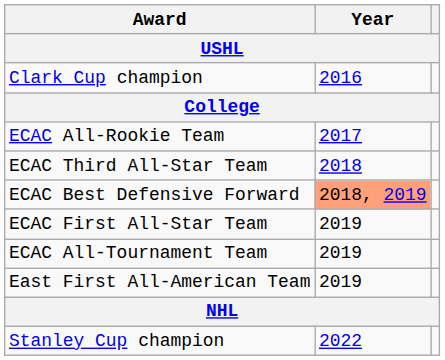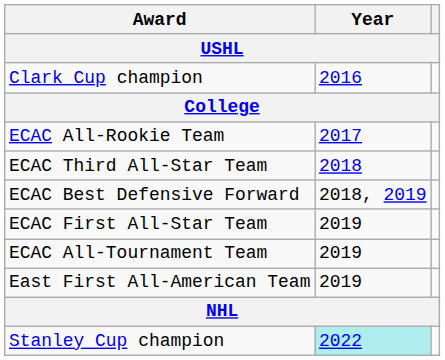(373, 195) lightsalmon background -> (373, 195) no background
(340, 341) no background -> (340, 341) paleturquoise background
